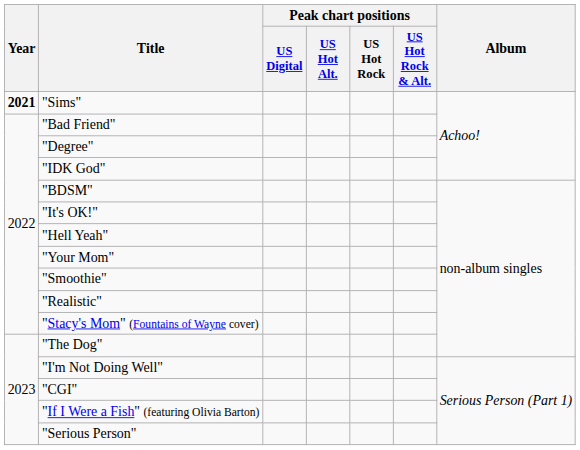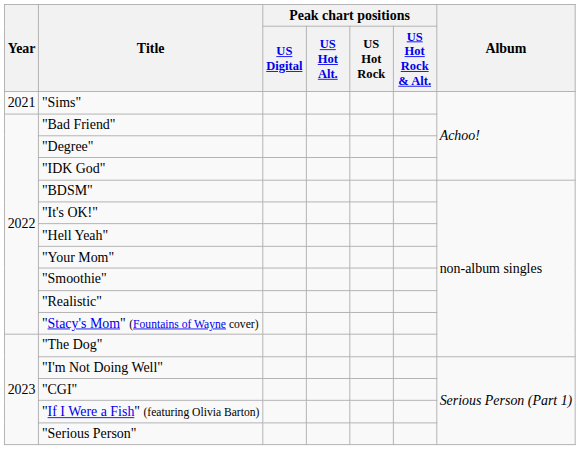(22, 102) bold -> (22, 102) normal
